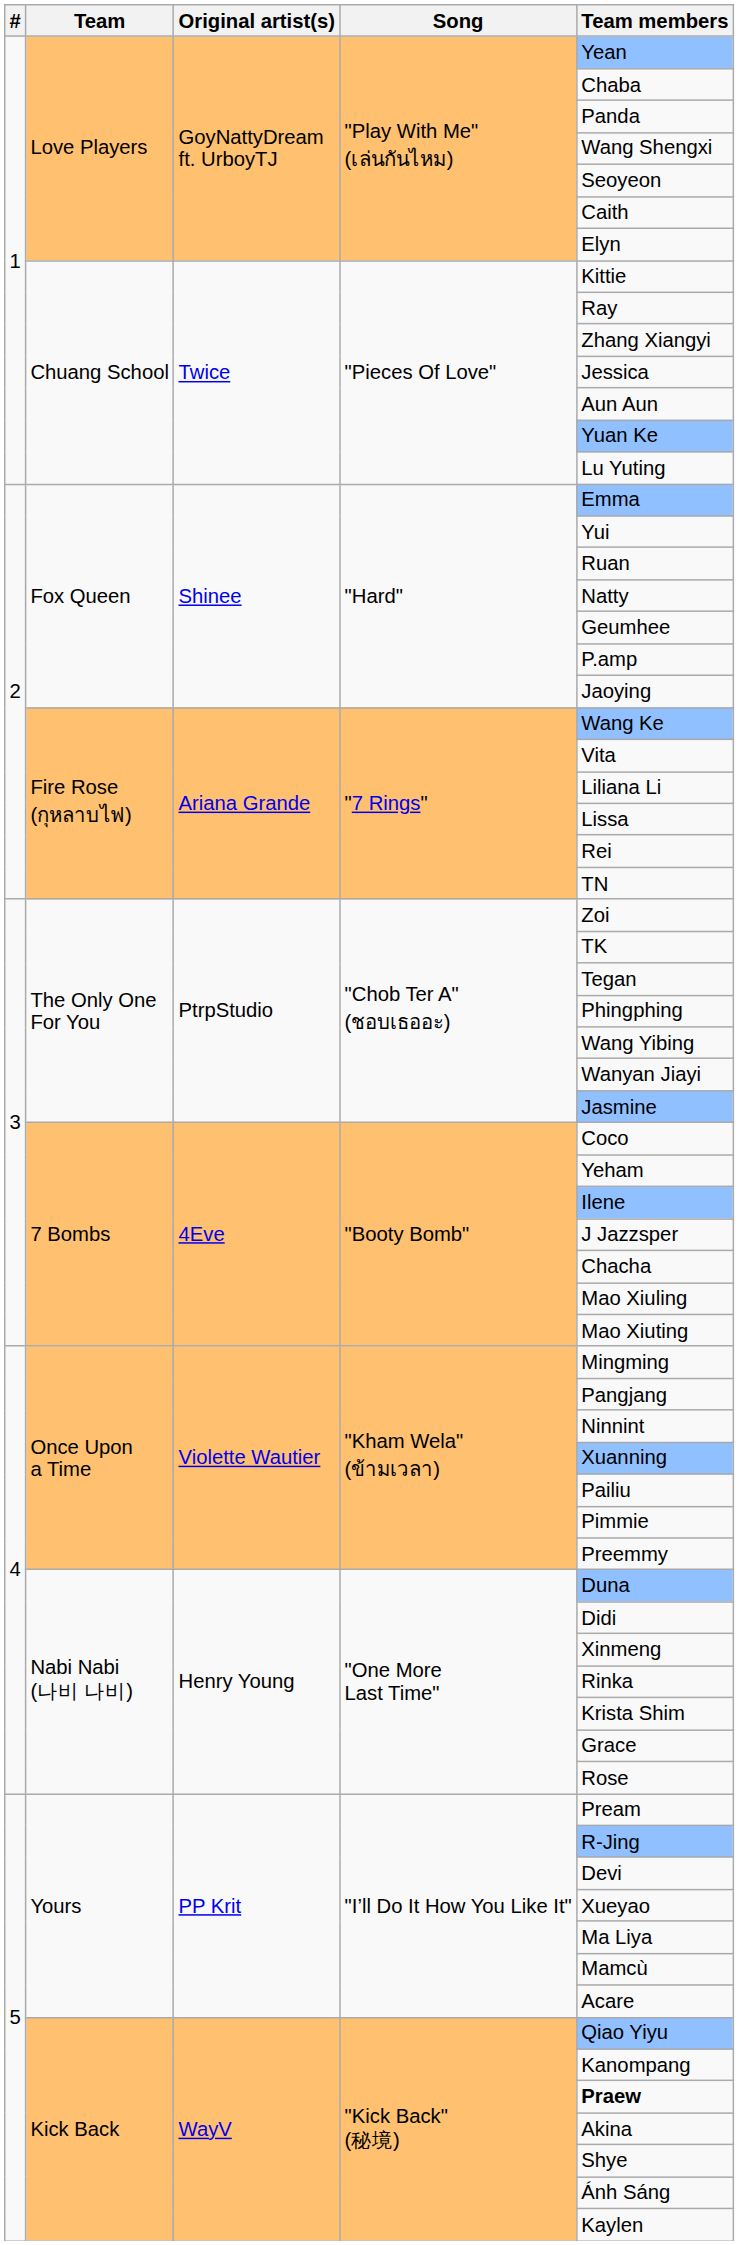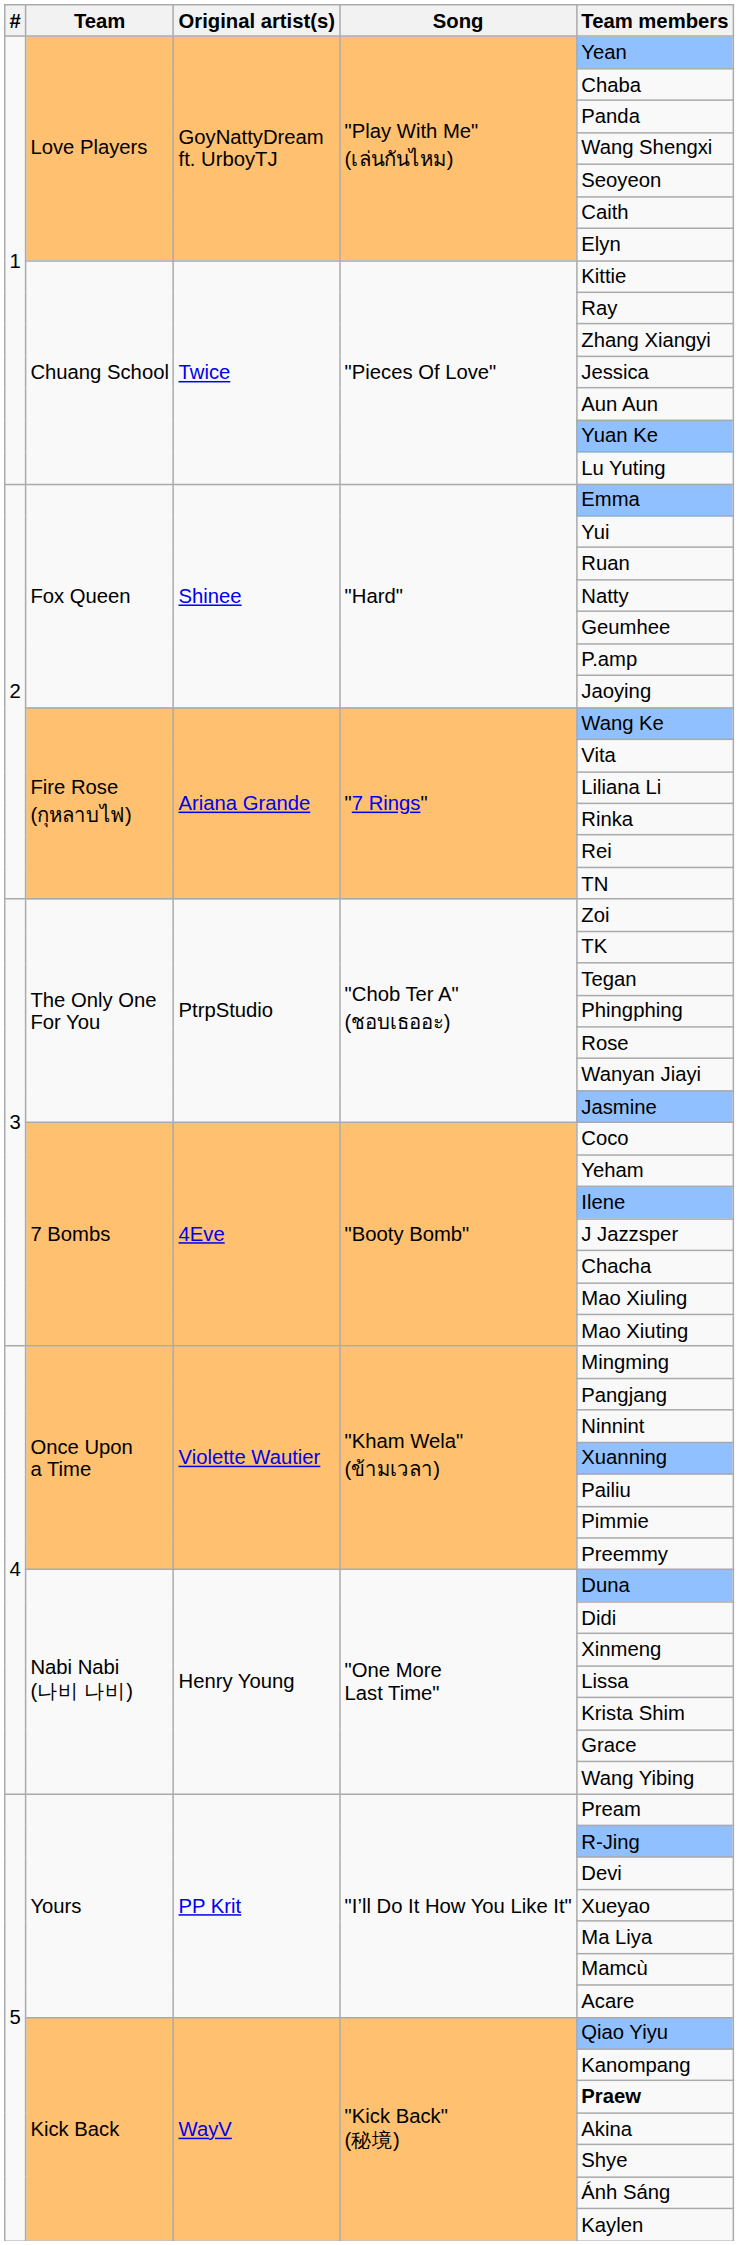(605, 819) Lissa -> (607, 819) Rinka
(638, 1042) Wang Yibing -> (605, 1042) Rose
(607, 1681) Rinka -> (605, 1681) Lissa
(605, 1777) Rose -> (638, 1777) Wang Yibing
